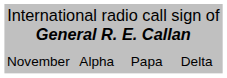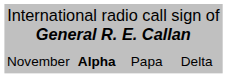(97, 62) normal -> (97, 61) bold
